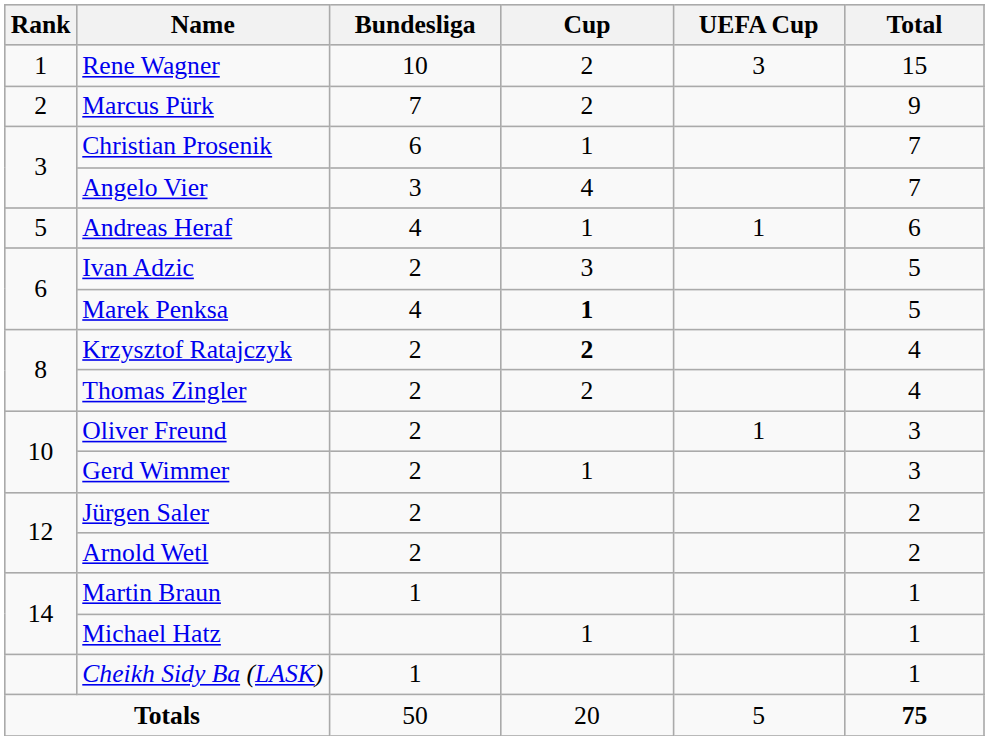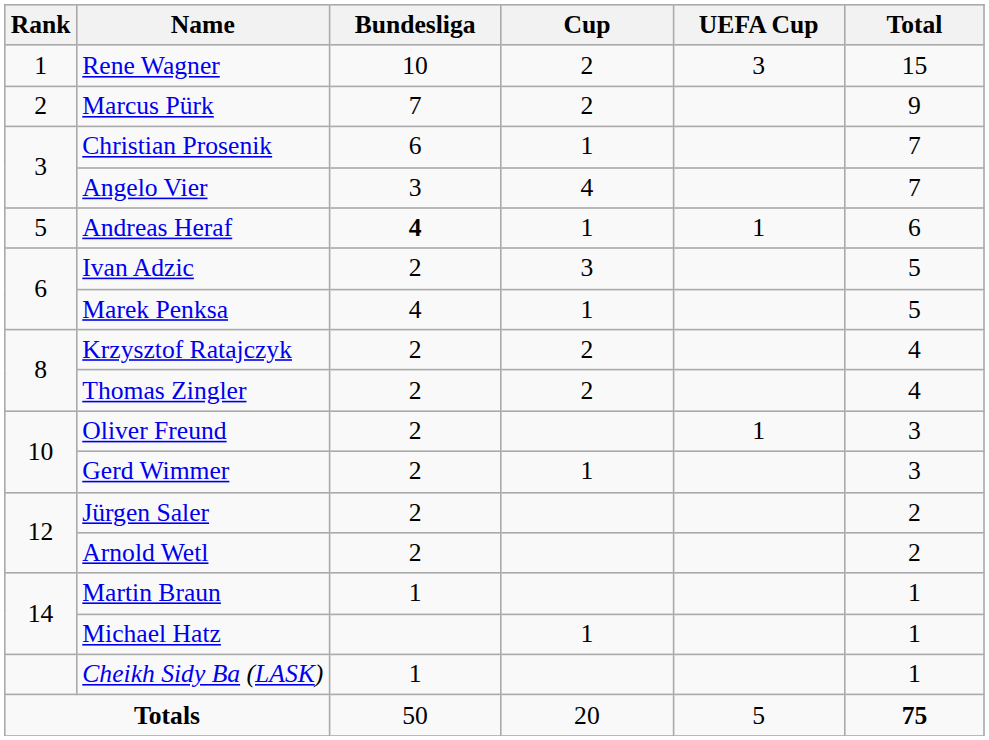(415, 227) normal -> (415, 227) bold
(587, 308) bold -> (587, 308) normal
(587, 349) bold -> (587, 349) normal
